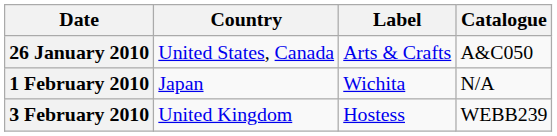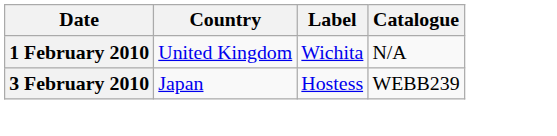- row: (79, 51)
(181, 83) Japan -> (225, 51) United Kingdom
(225, 114) United Kingdom -> (181, 83) Japan
